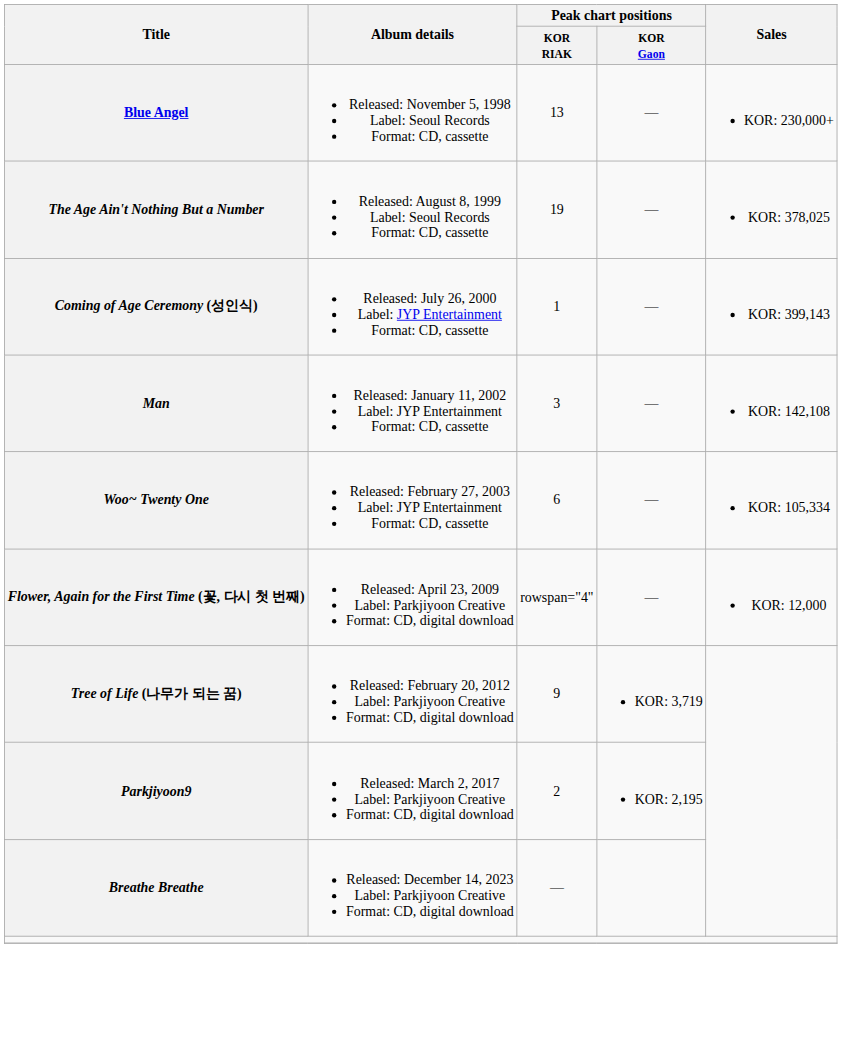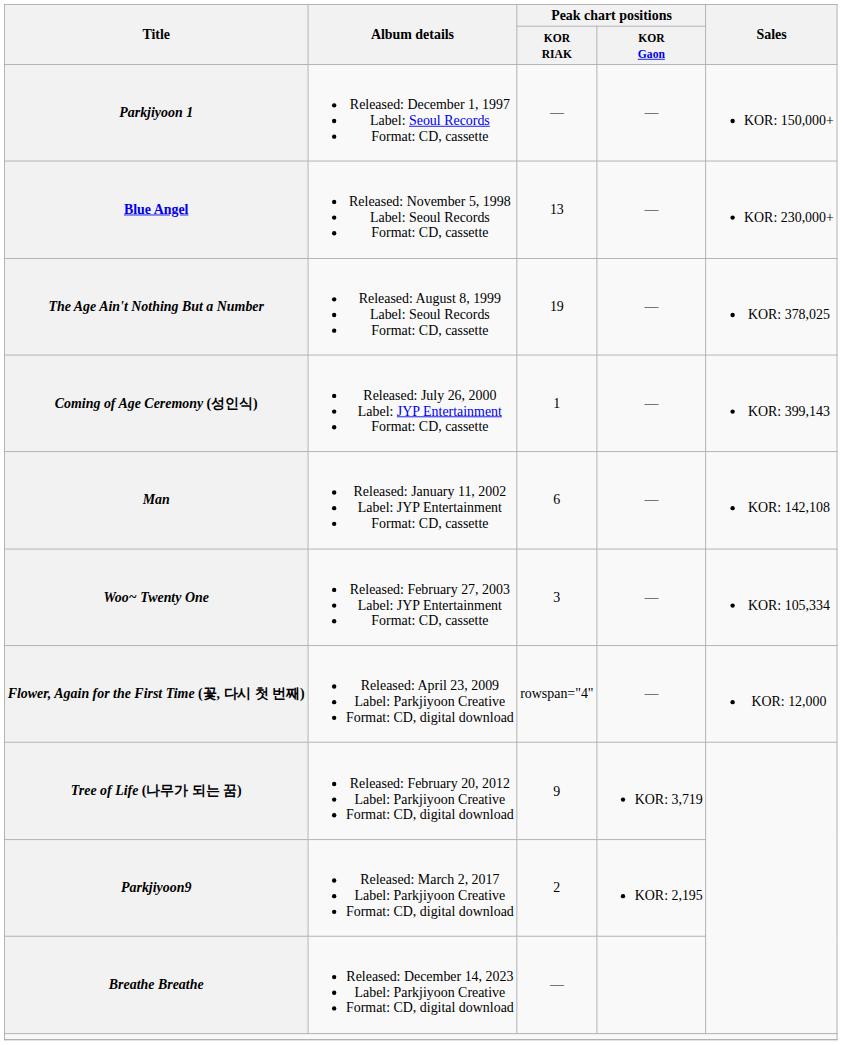+ row: (156, 112)
(557, 403) 3 -> (557, 500) 6
(557, 500) 6 -> (557, 597) 3
